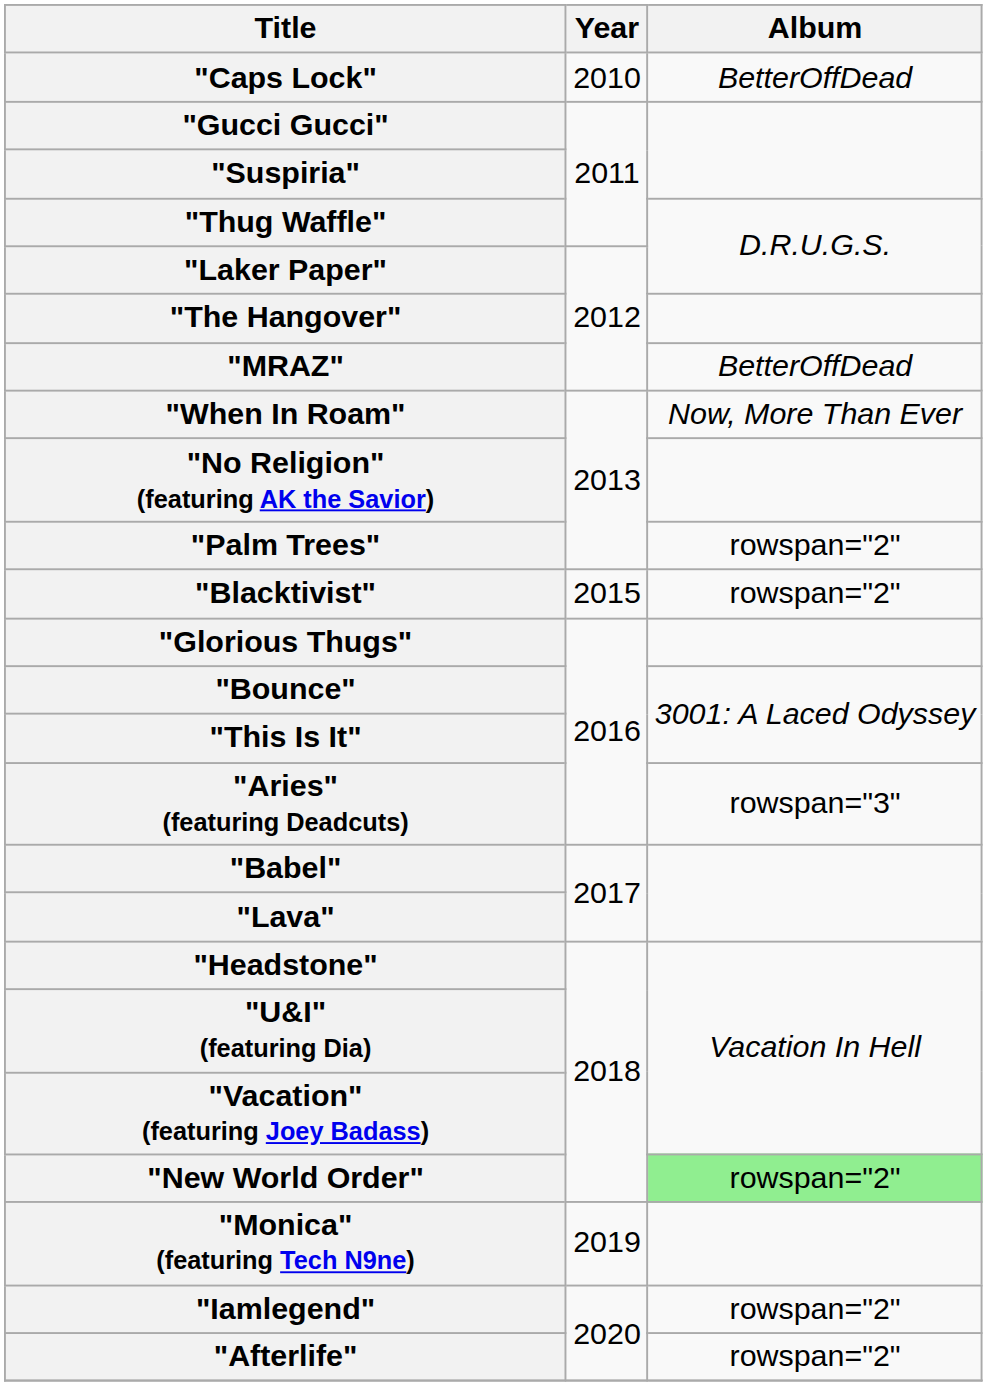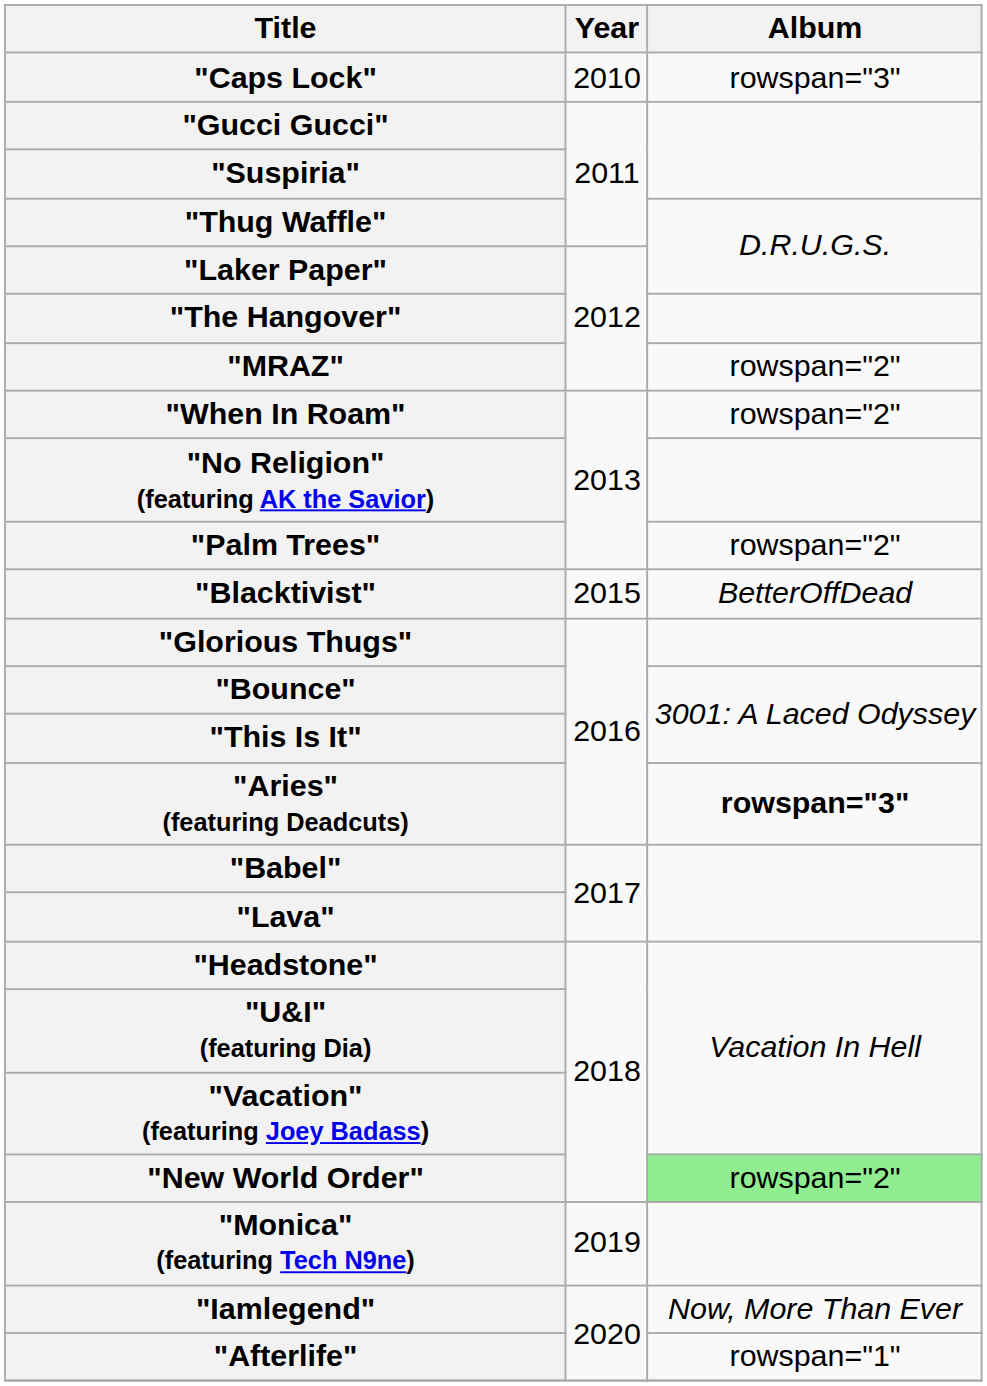(815, 76) BetterOffDead -> (815, 76) rowspan="3"
(815, 366) BetterOffDead -> (815, 366) rowspan="2"
(815, 414) Now, More Than Ever -> (815, 414) rowspan="2"
(815, 593) rowspan="2" -> (815, 593) BetterOffDead
(815, 803) normal -> (815, 803) bold
(815, 1308) rowspan="2" -> (815, 1308) Now, More Than Ever
(815, 1356) rowspan="2" -> (815, 1356) rowspan="1"
